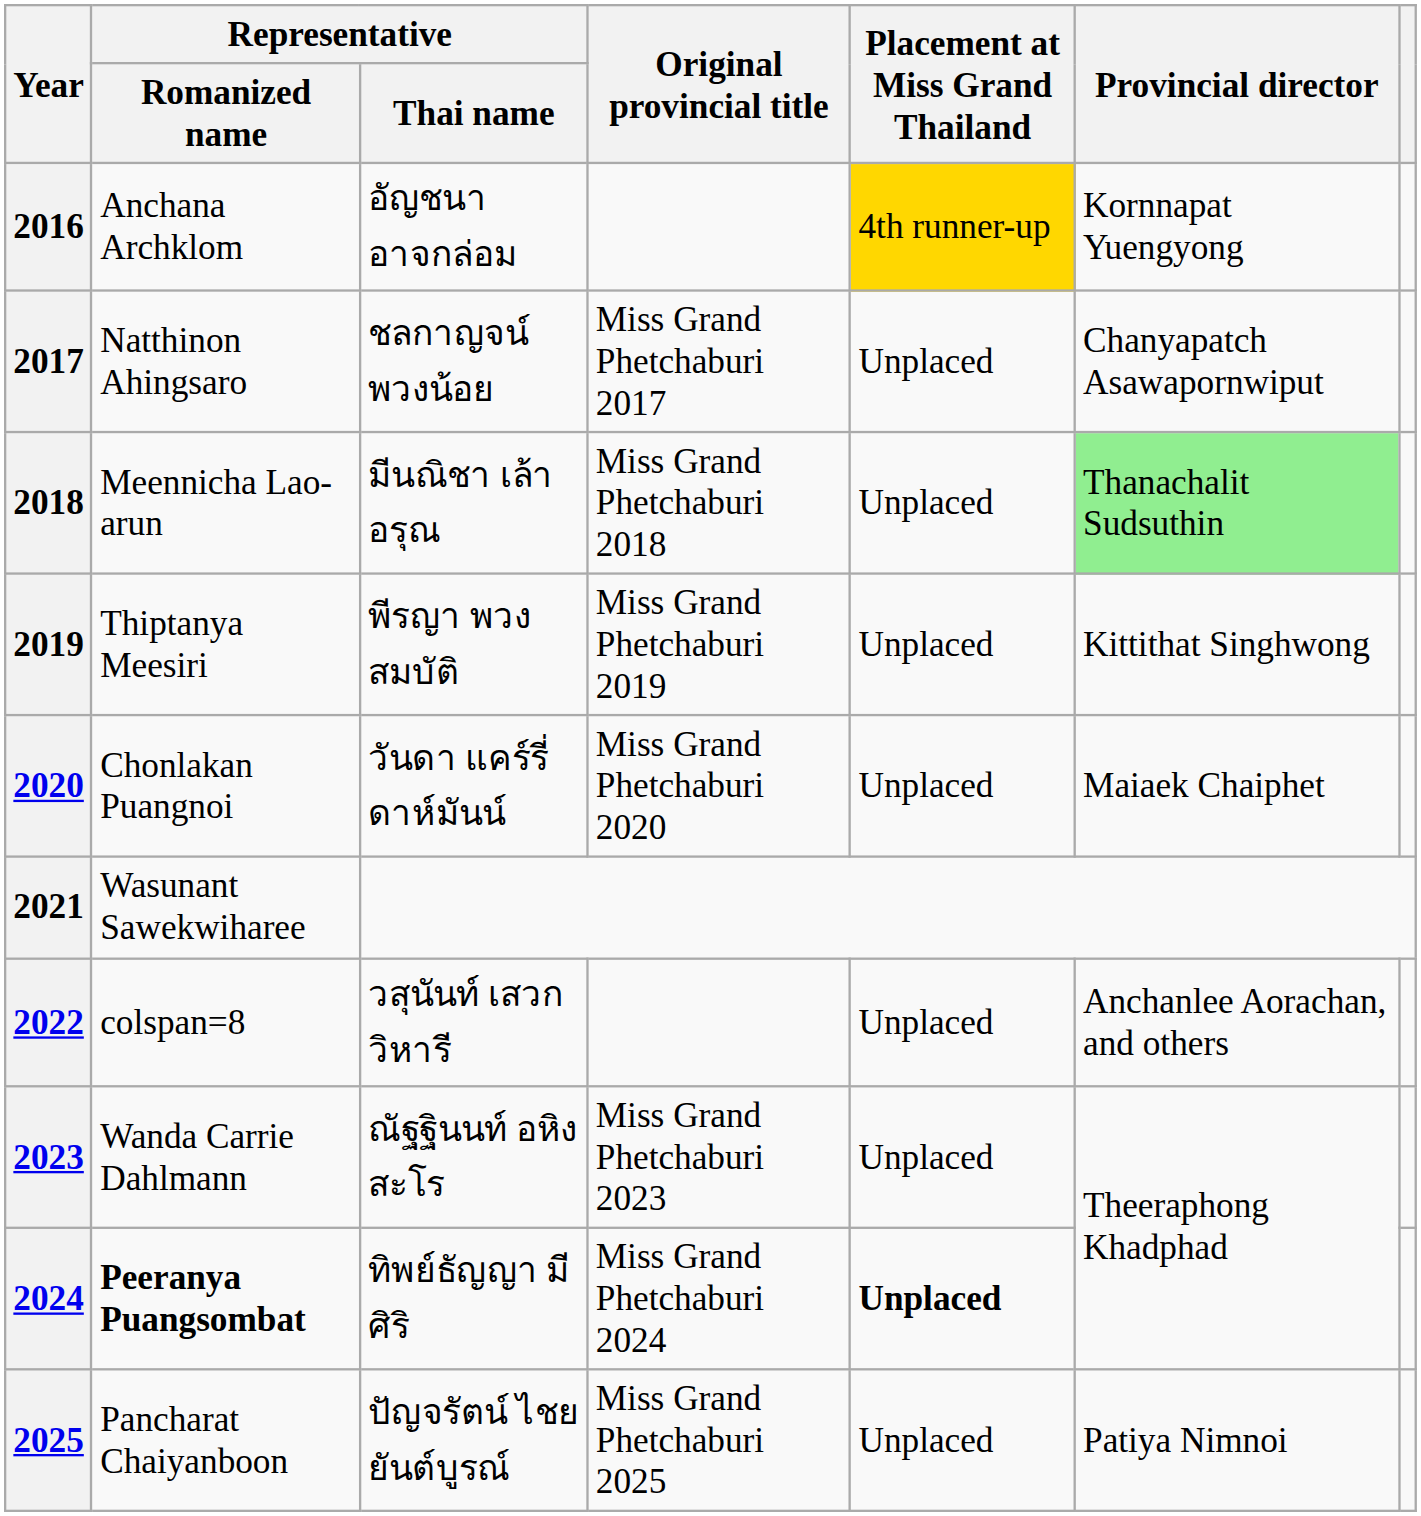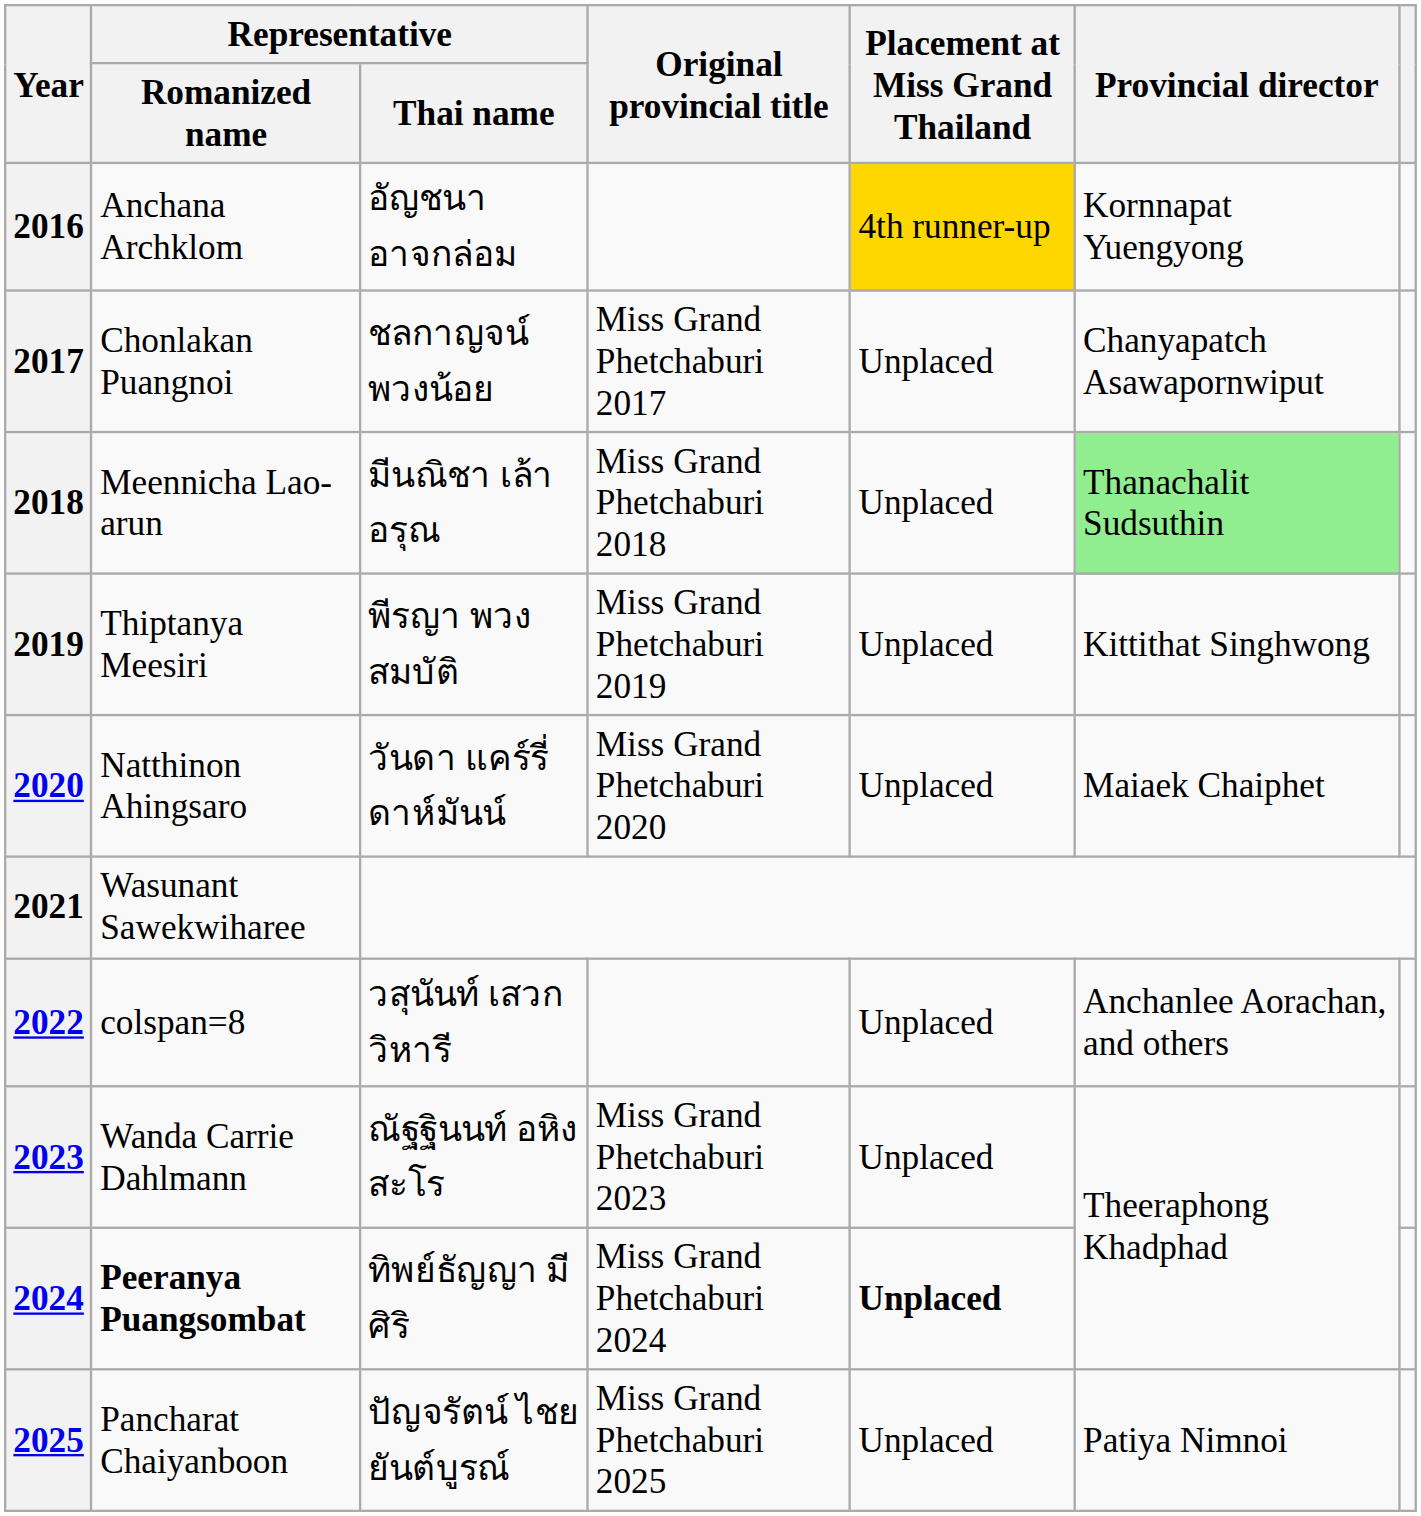(174, 361) Natthinon Ahingsaro -> (177, 361) Chonlakan Puangnoi
(177, 786) Chonlakan Puangnoi -> (174, 786) Natthinon Ahingsaro
